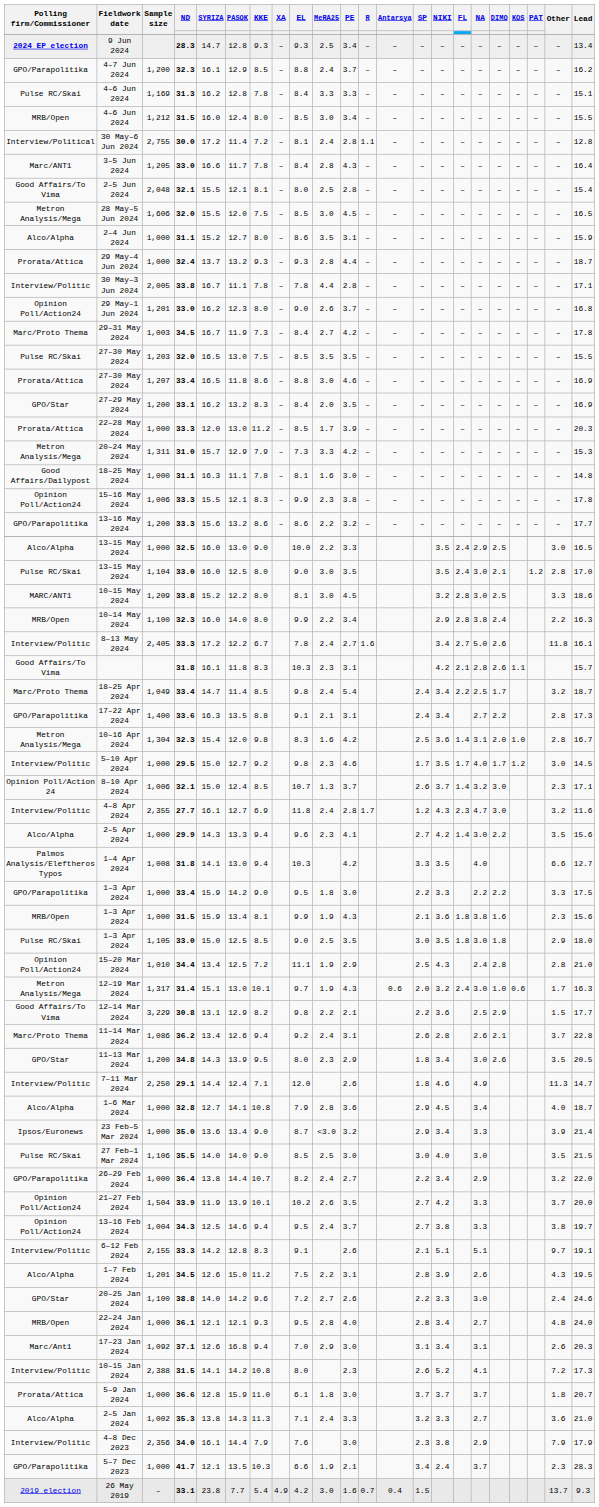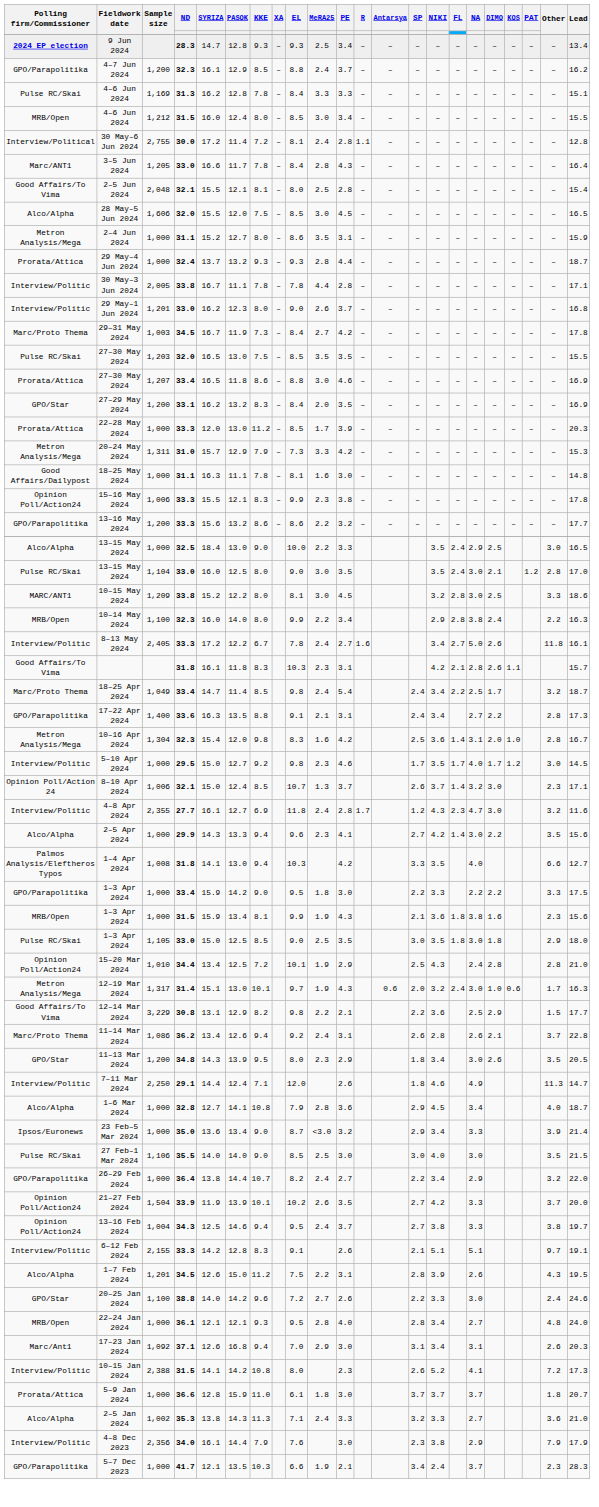(51, 214) Metron Analysis/Mega -> (51, 214) Alco/Alpha
(51, 238) Alco/Alpha -> (51, 238) Metron Analysis/Mega
(51, 310) Opinion Poll/Action24 -> (51, 310) Interview/Politic
(211, 549) 16.0 -> (211, 549) 18.4
(301, 965) 11.1 -> (296, 965) 10.1
- row: (120, 1491)
